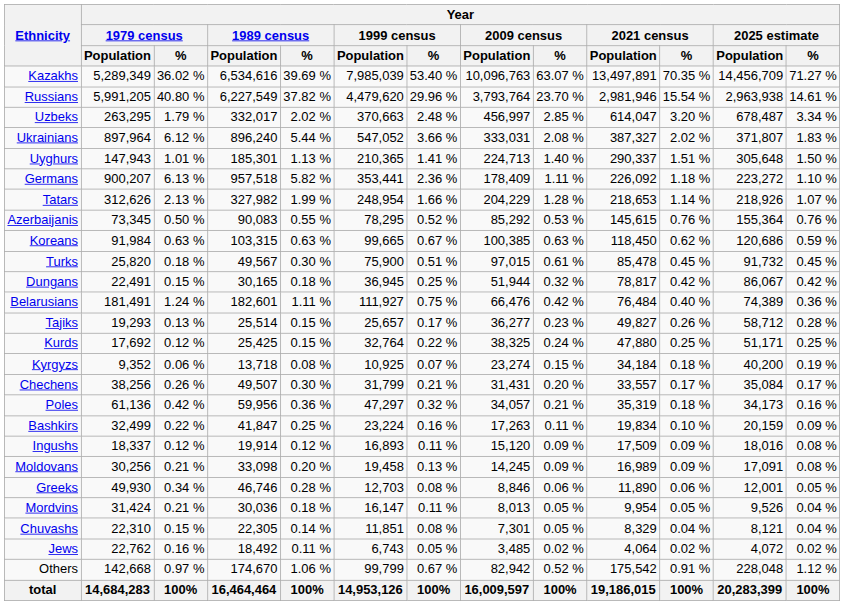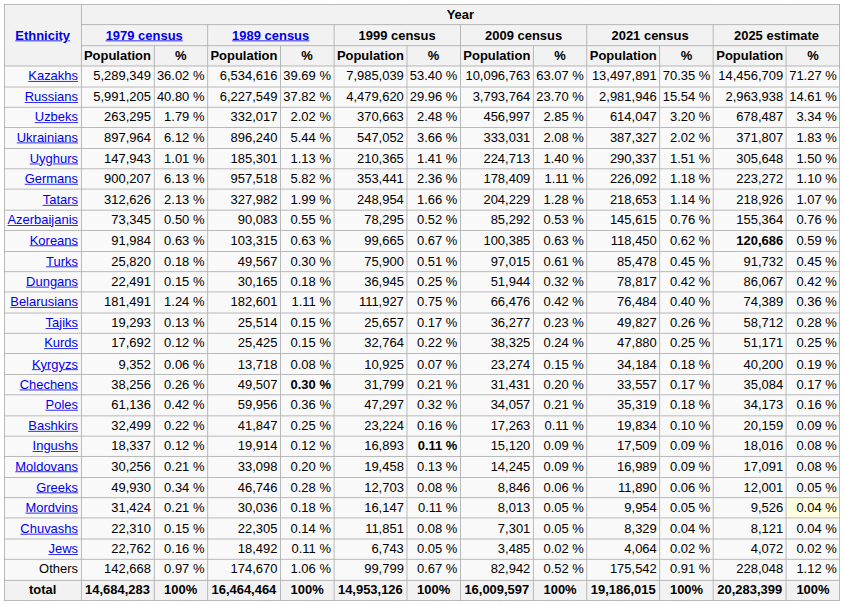(760, 240) normal -> (760, 240) bold
(311, 384) normal -> (311, 384) bold
(438, 446) normal -> (438, 446) bold
(817, 508) no background -> (817, 508) lightyellow background
